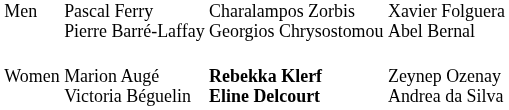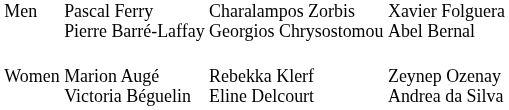(266, 86) bold -> (262, 86) normal
